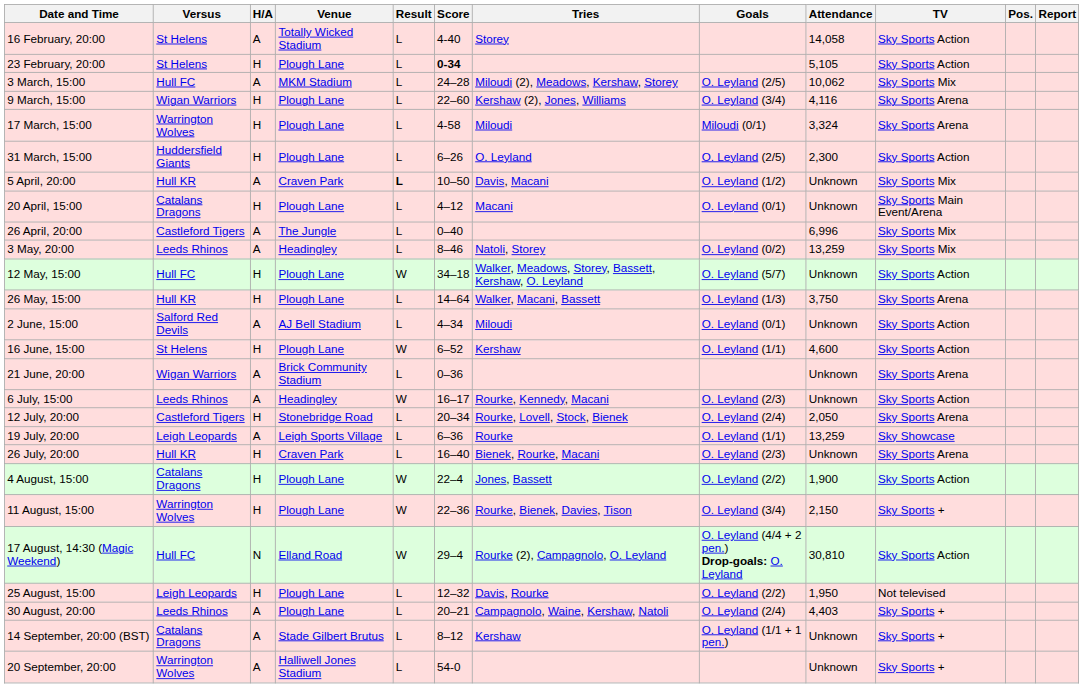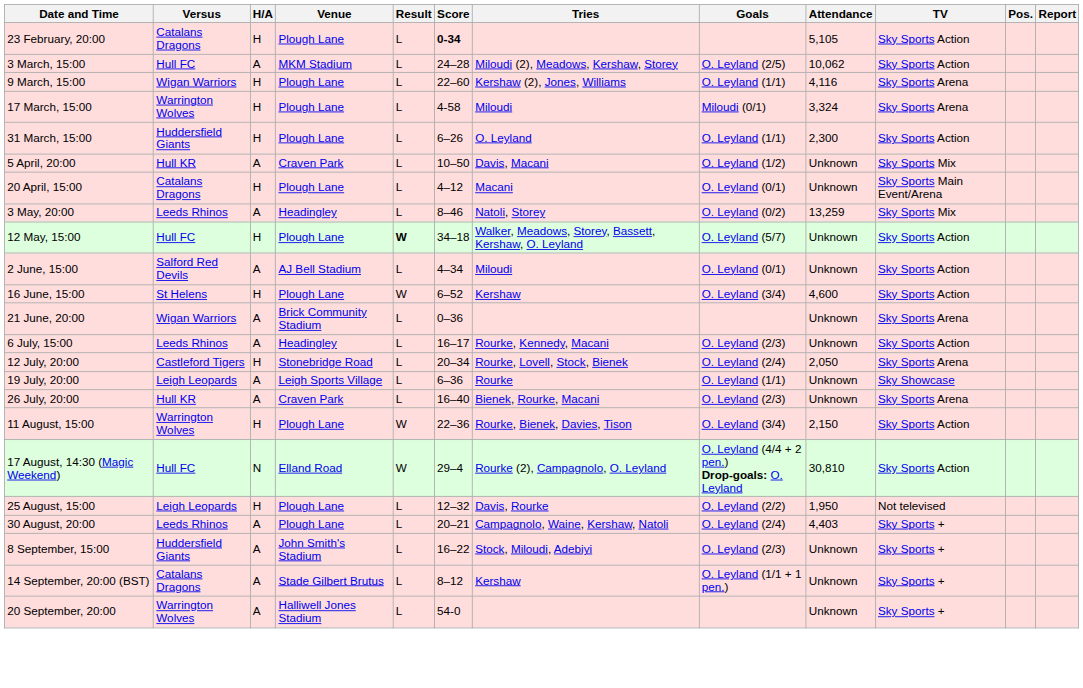- row: (56, 38)
(182, 63) St Helens -> (179, 38) Catalans Dragons
(917, 81) Sky Sports Mix -> (924, 63) Sky Sports Action
(744, 100) O. Leyland (3/4) -> (744, 81) O. Leyland (1/1)
(744, 156) O. Leyland (2/5) -> (744, 138) O. Leyland (1/1)
(399, 181) bold -> (399, 163) normal
- row: (45, 231)
(401, 274) normal -> (401, 237) bold
- row: (44, 299)
(744, 349) O. Leyland (1/1) -> (744, 293) O. Leyland (3/4)
(401, 399) W -> (399, 343) L
(827, 435) 13,259 -> (833, 380) Unknown
(257, 454) H -> (257, 399) A
- row: (48, 479)
(911, 510) Sky Sports + -> (924, 423) Sky Sports Action
+ row: (58, 549)
